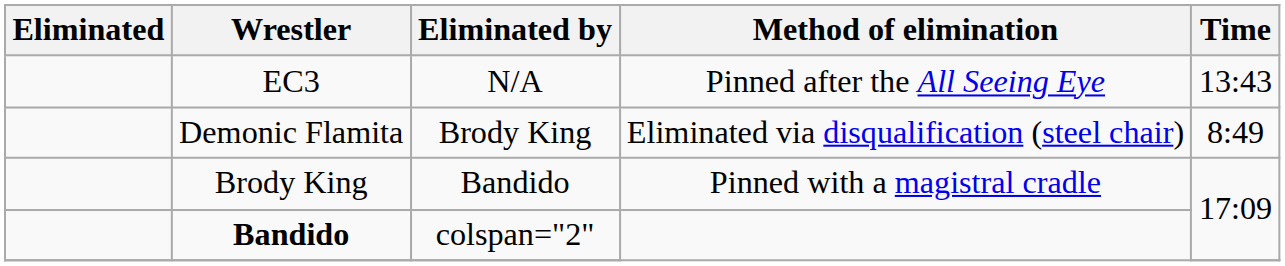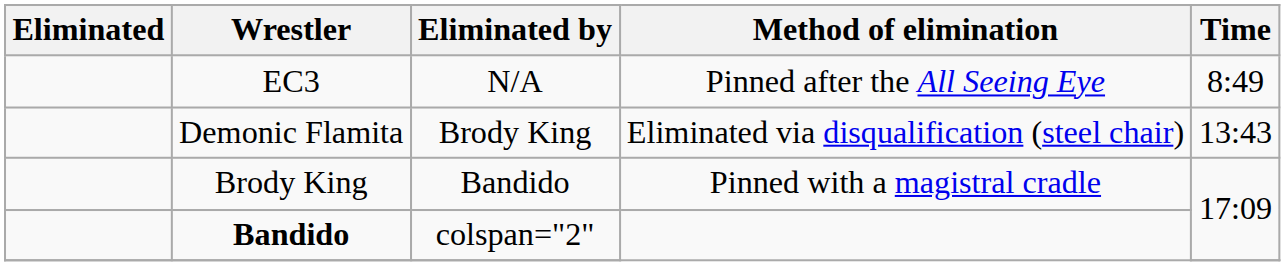(1236, 81) 13:43 -> (1236, 81) 8:49
(1236, 132) 8:49 -> (1236, 132) 13:43
